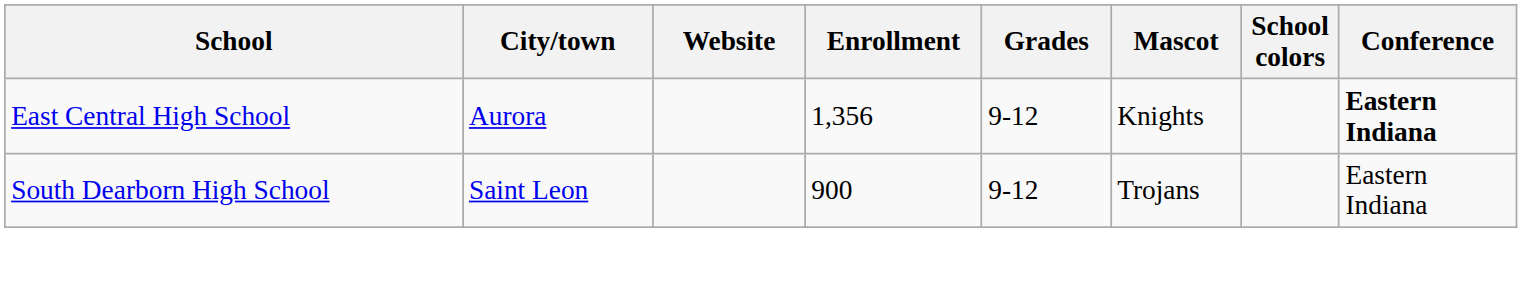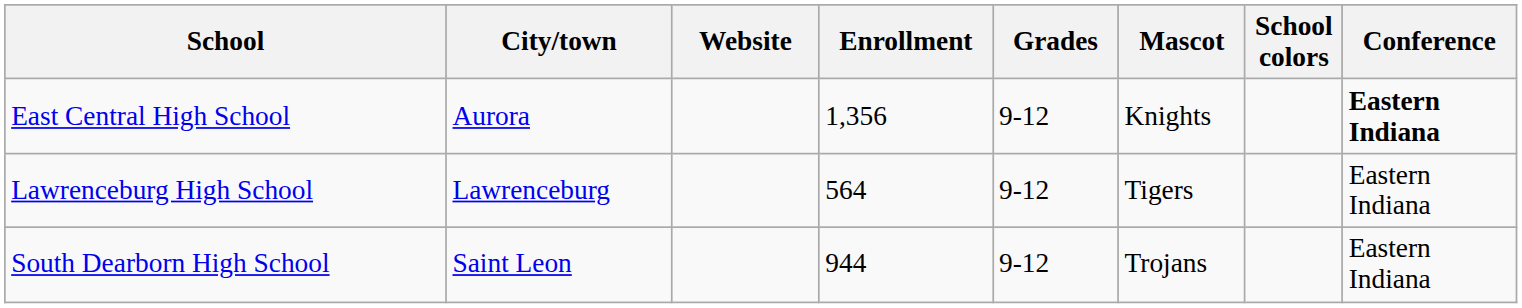+ row: (162, 189)
(832, 189) 900 -> (846, 264) 944
